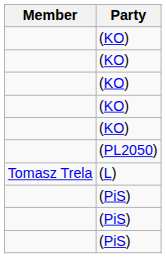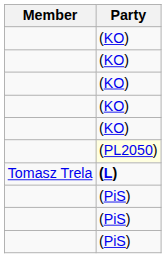(128, 151) no background -> (128, 151) lightyellow background
(108, 173) normal -> (108, 173) bold
